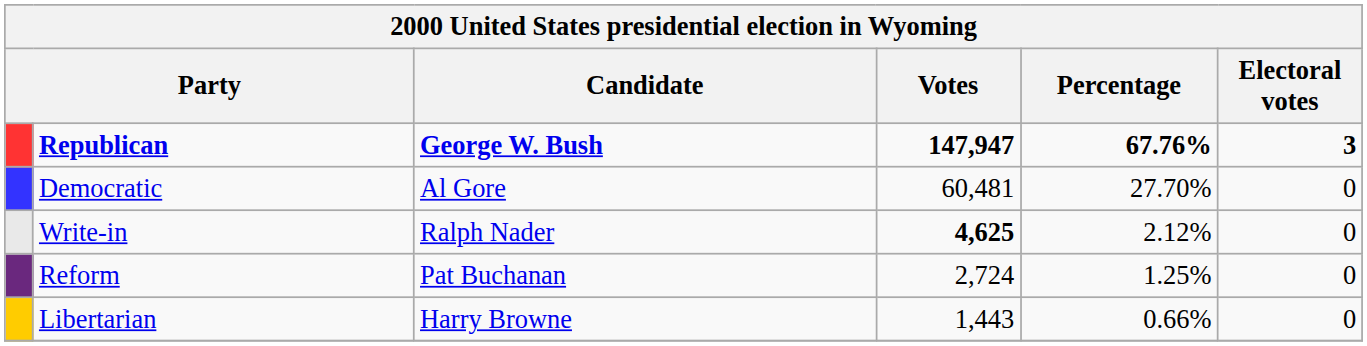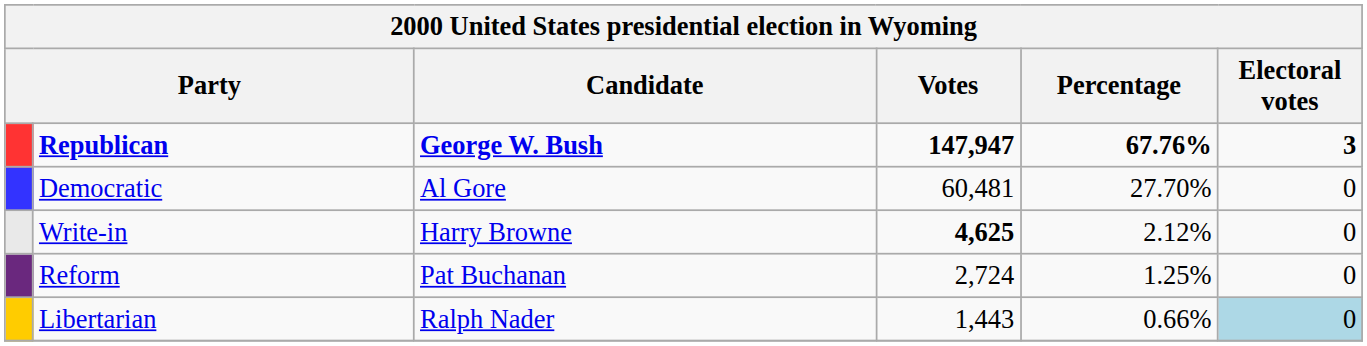(487, 232) Ralph Nader -> (496, 232) Harry Browne
(496, 319) Harry Browne -> (487, 319) Ralph Nader
(1349, 319) no background -> (1349, 319) lightblue background
